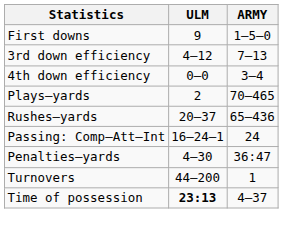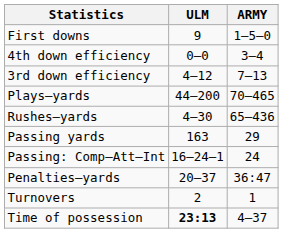rows swapped: (79, 55) <-> (79, 76)
(197, 96) 2 -> (197, 96) 44–200
(197, 116) 20–37 -> (197, 116) 4–30
+ row: (56, 137)
(197, 157) 4–30 -> (197, 177) 20–37
(197, 177) 44–200 -> (197, 198) 2
